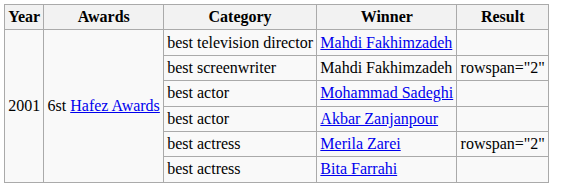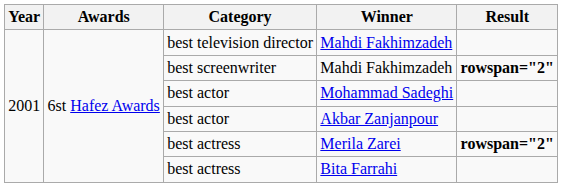(503, 67) normal -> (507, 67) bold
(503, 144) normal -> (507, 144) bold
